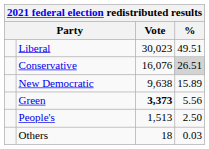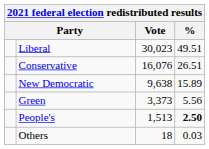(190, 65) lightgrey background -> (190, 65) no background
(160, 100) bold -> (160, 100) normal
(192, 118) normal -> (192, 118) bold
